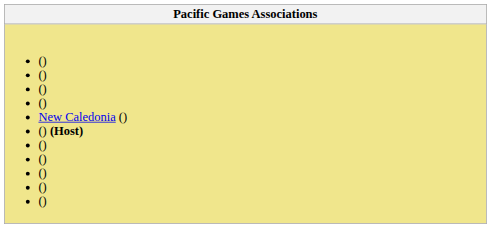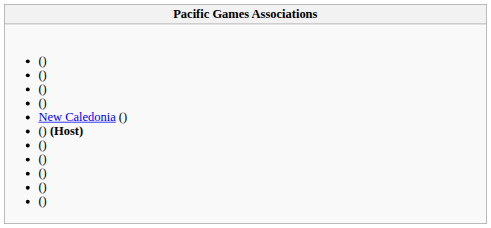(245, 131) khaki background -> (245, 131) no background
